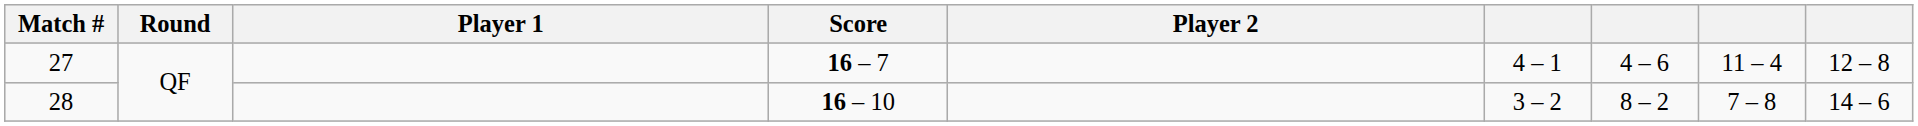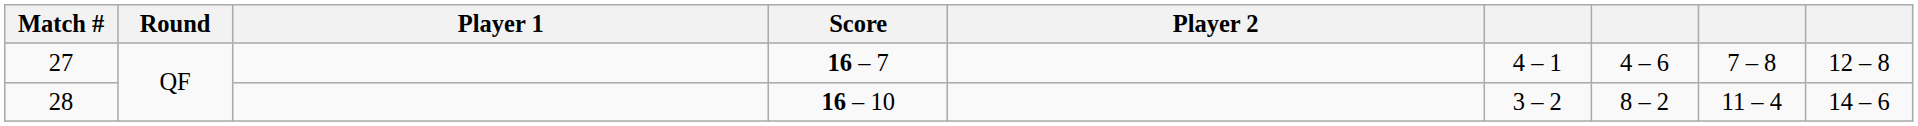(1752, 62) 11 – 4 -> (1752, 62) 7 – 8
(1752, 101) 7 – 8 -> (1752, 101) 11 – 4
